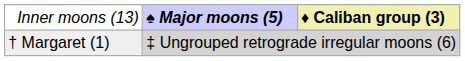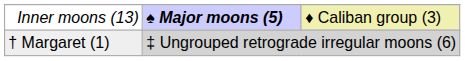(373, 17) bold -> (373, 17) normal
